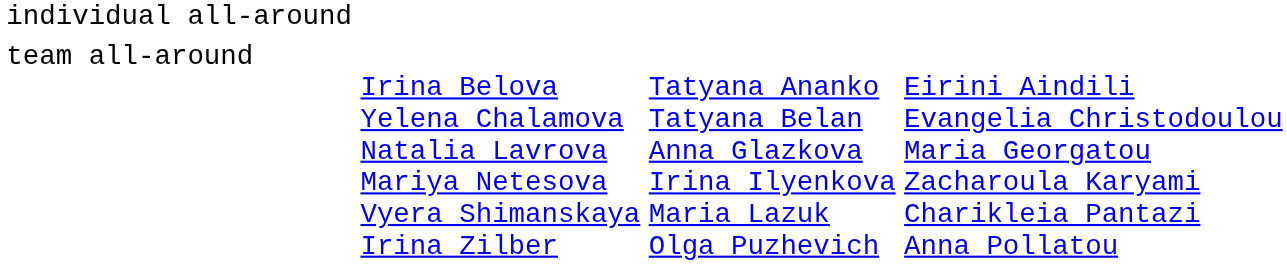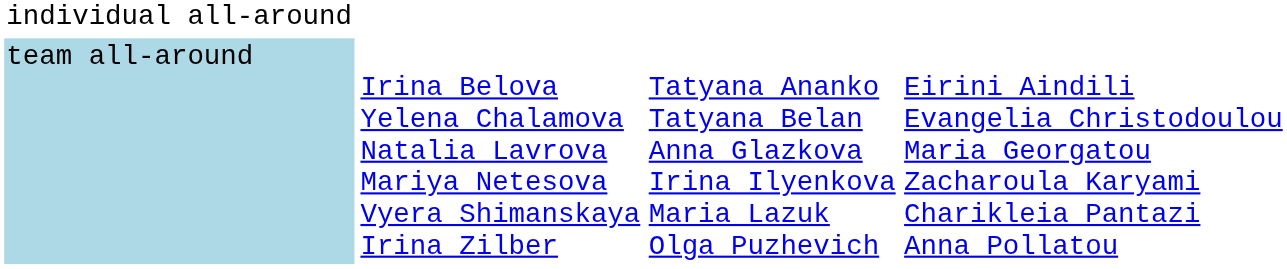(130, 56) no background -> (130, 56) lightblue background
